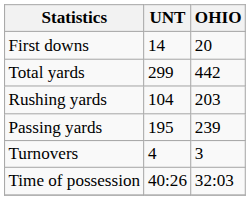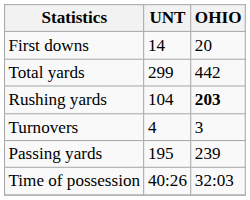(208, 99) normal -> (208, 99) bold
rows swapped: (55, 126) <-> (43, 153)
